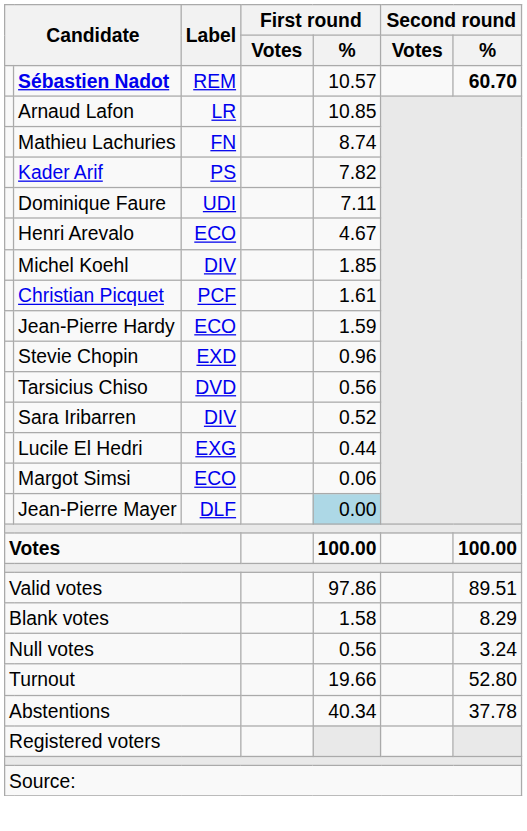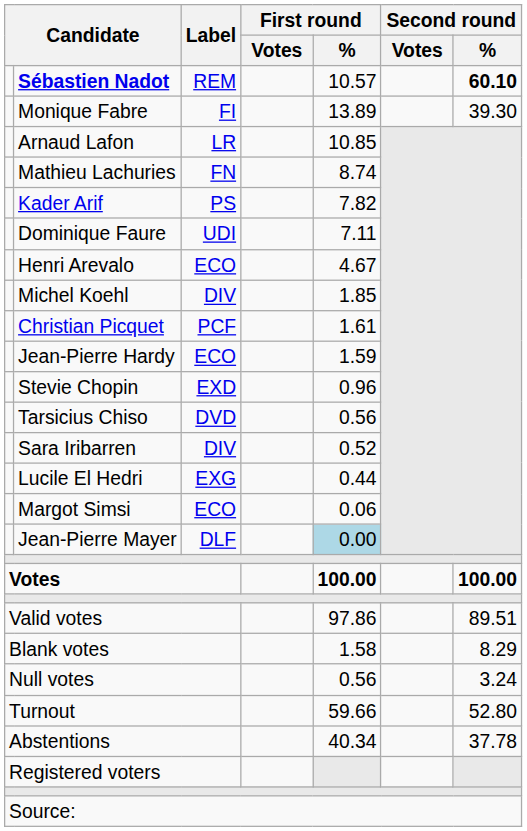(493, 81) 60.70 -> (493, 81) 60.10
+ row: (83, 112)
(352, 680) 19.66 -> (352, 710) 59.66
